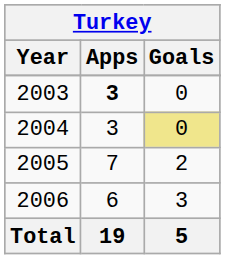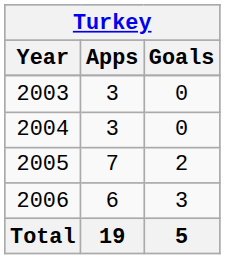(112, 94) bold -> (112, 94) normal
(182, 129) khaki background -> (182, 129) no background
